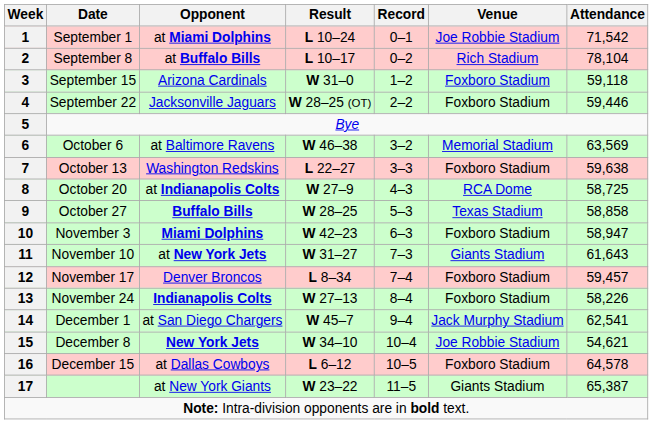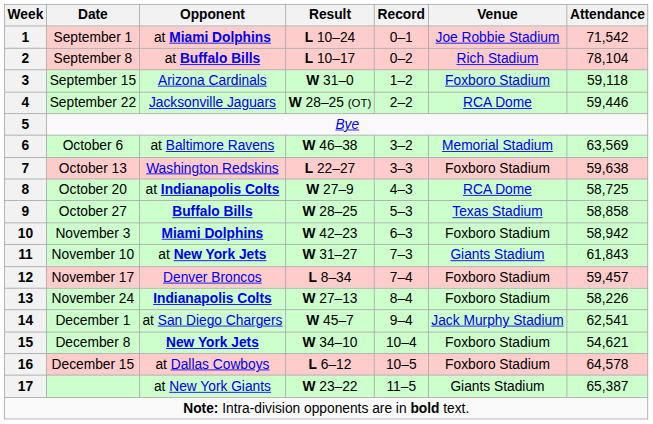(497, 102) Foxboro Stadium -> (497, 102) RCA Dome
(607, 233) 58,947 -> (607, 233) 58,942
(607, 255) 61,643 -> (607, 255) 61,843
(497, 342) Joe Robbie Stadium -> (497, 342) Foxboro Stadium
